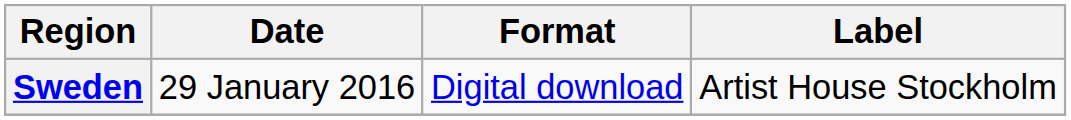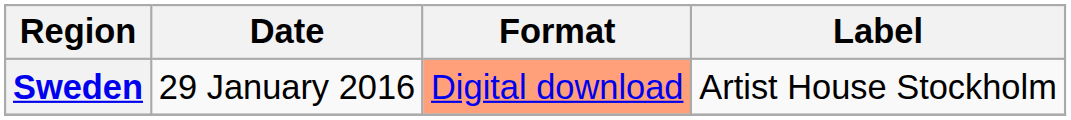(557, 86) no background -> (557, 86) lightsalmon background
